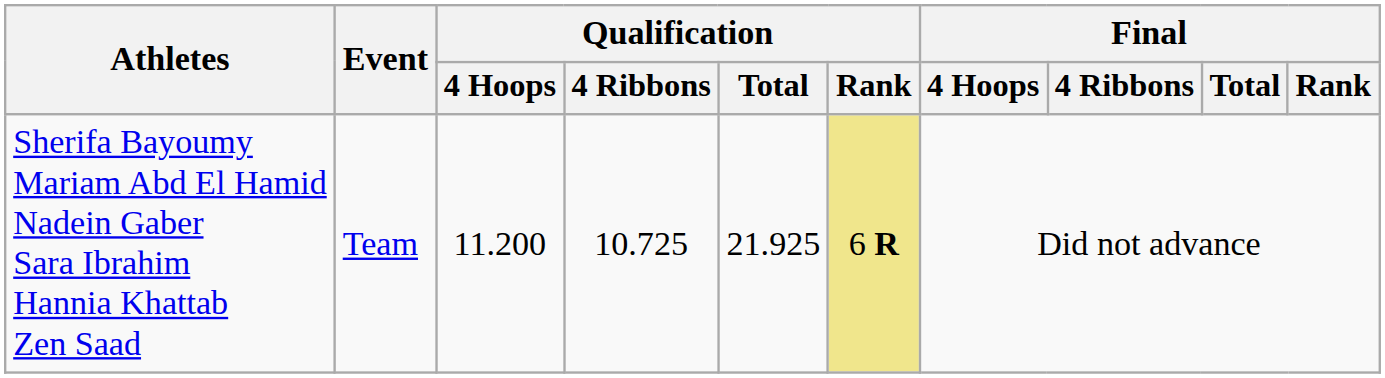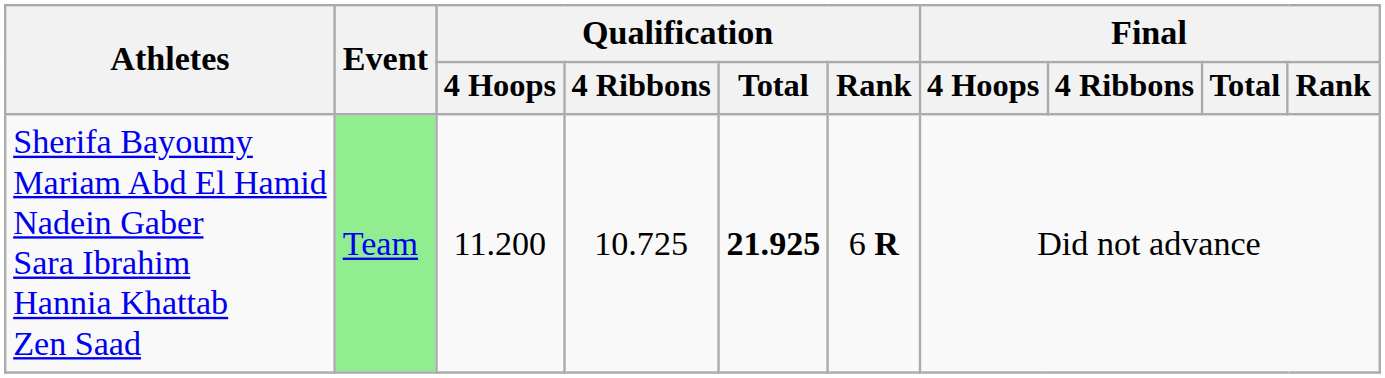(380, 243) no background -> (380, 243) lightgreen background
(773, 243) normal -> (773, 243) bold
(874, 243) khaki background -> (874, 243) no background
